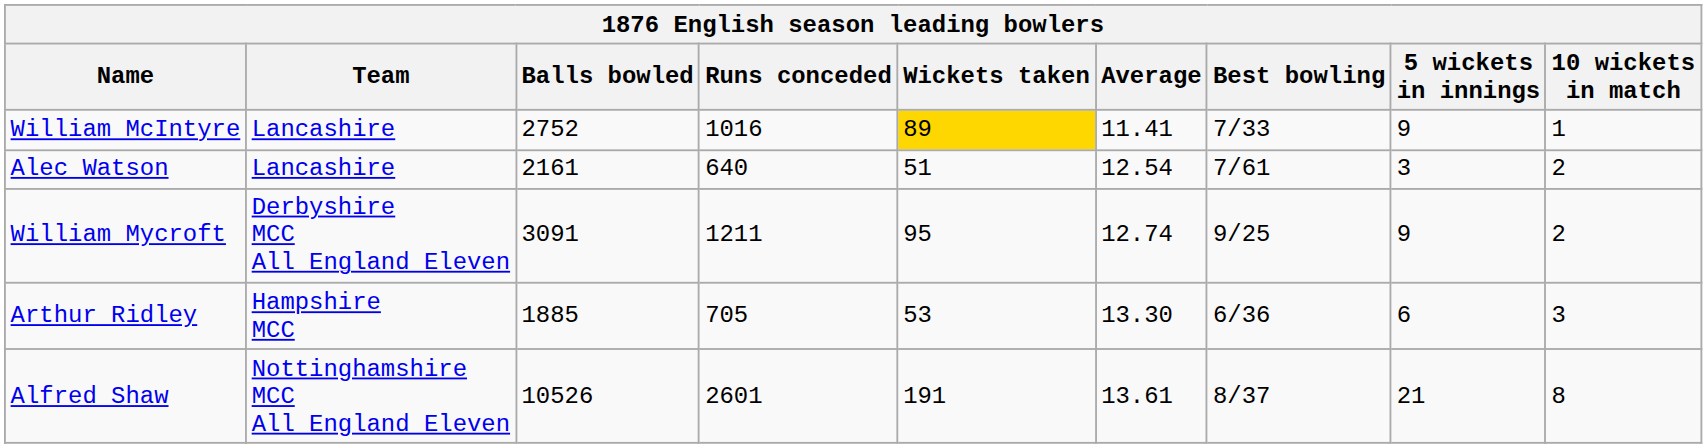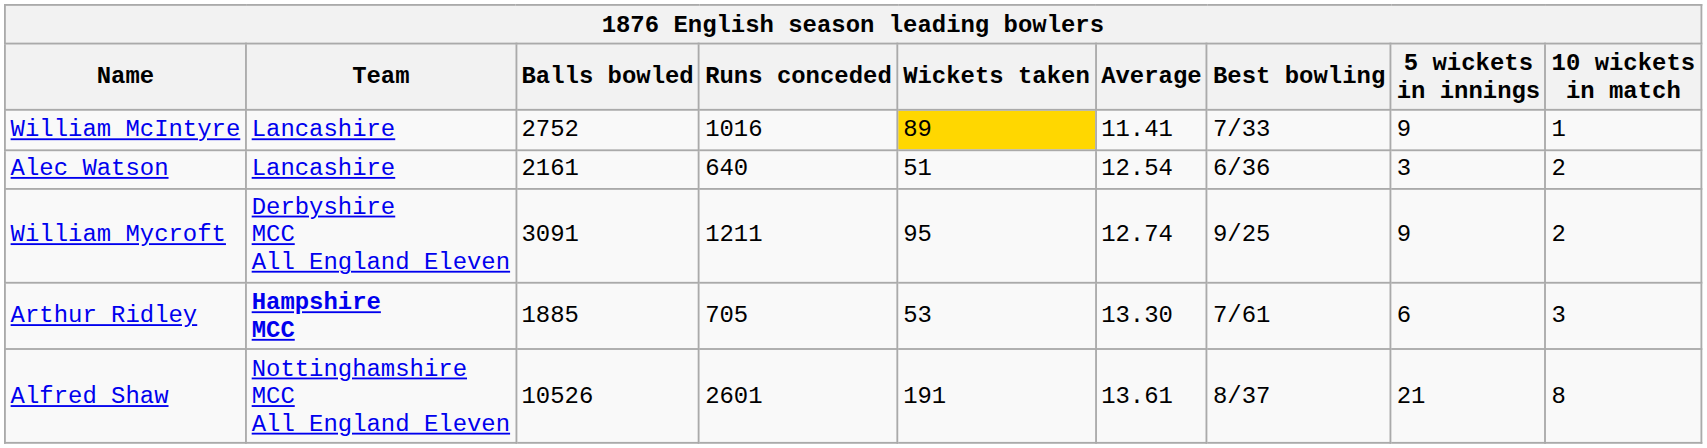(1242, 169) 7/61 -> (1242, 169) 6/36
(316, 316) normal -> (316, 316) bold
(1242, 316) 6/36 -> (1242, 316) 7/61
